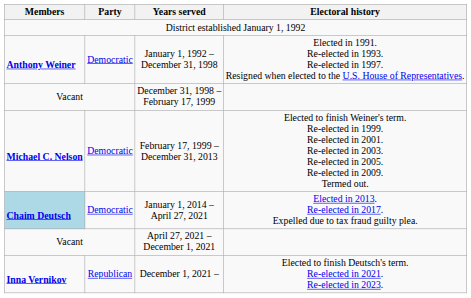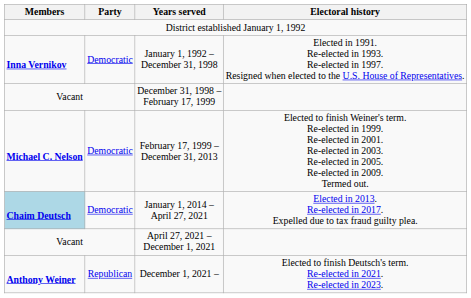(41, 65) Anthony Weiner -> (37, 65) Inna Vernikov
(37, 279) Inna Vernikov -> (41, 279) Anthony Weiner
